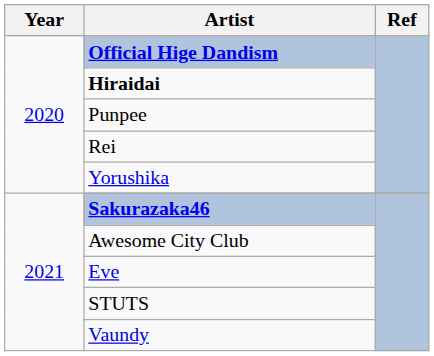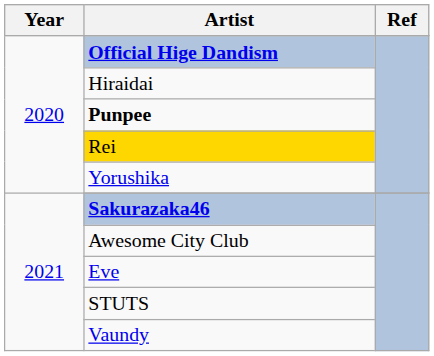(124, 83) bold -> (121, 83) normal
(118, 114) normal -> (120, 114) bold
(102, 146) no background -> (102, 146) gold background
